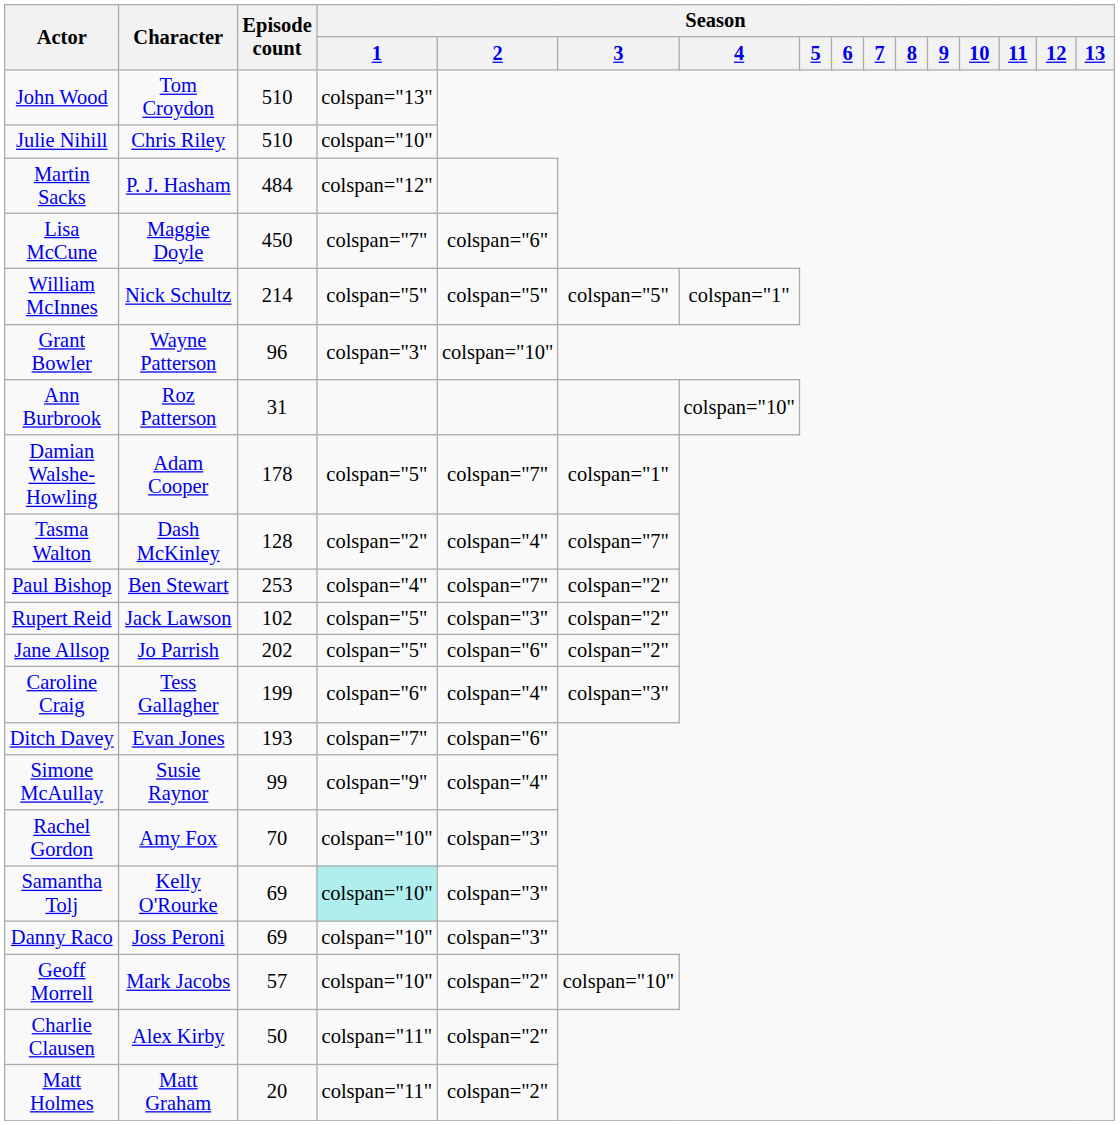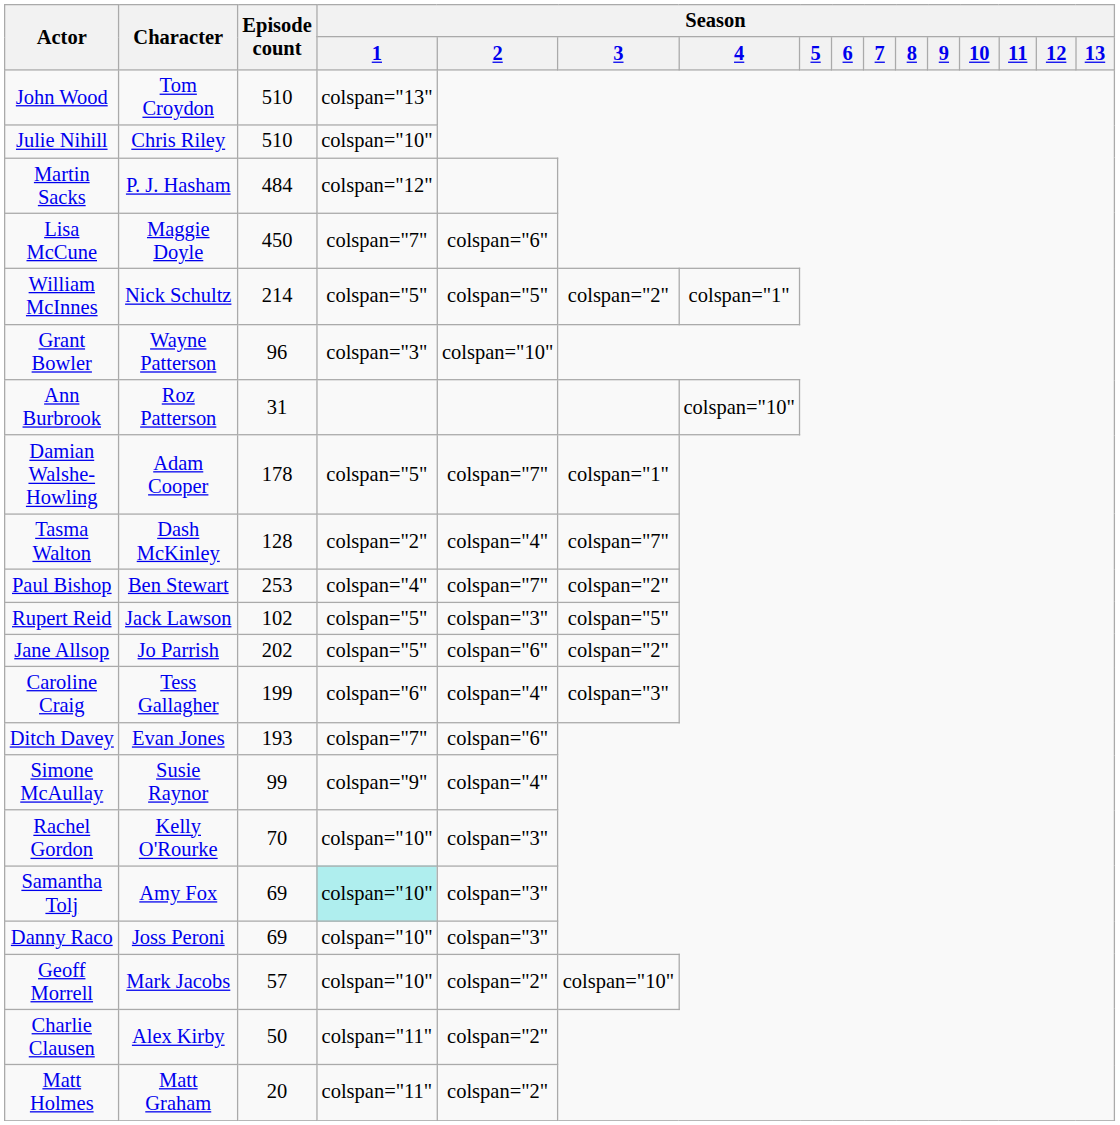(618, 296) colspan="5" -> (618, 296) colspan="2"
(618, 617) colspan="2" -> (618, 617) colspan="5"
(178, 837) Amy Fox -> (178, 837) Kelly O'Rourke
(178, 893) Kelly O'Rourke -> (178, 893) Amy Fox
